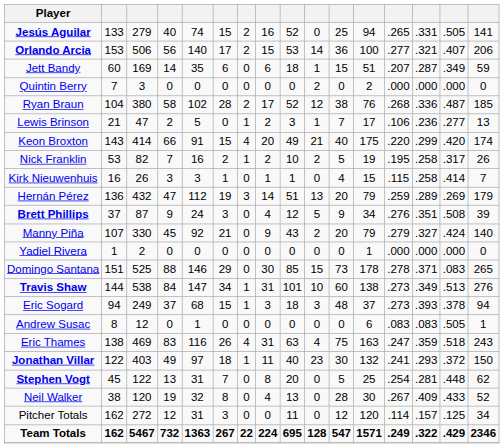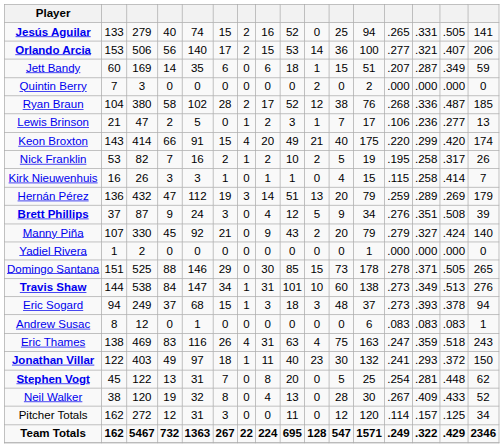(454, 269) .083 -> (454, 269) .505
(454, 324) .505 -> (454, 324) .083
